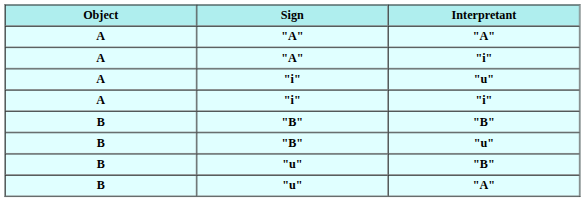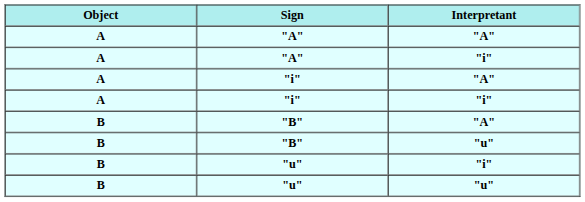(484, 79) "u" -> (484, 79) "A"
(484, 121) "B" -> (484, 121) "A"
(484, 164) "B" -> (484, 164) "i"
(484, 185) "A" -> (484, 185) "u"
